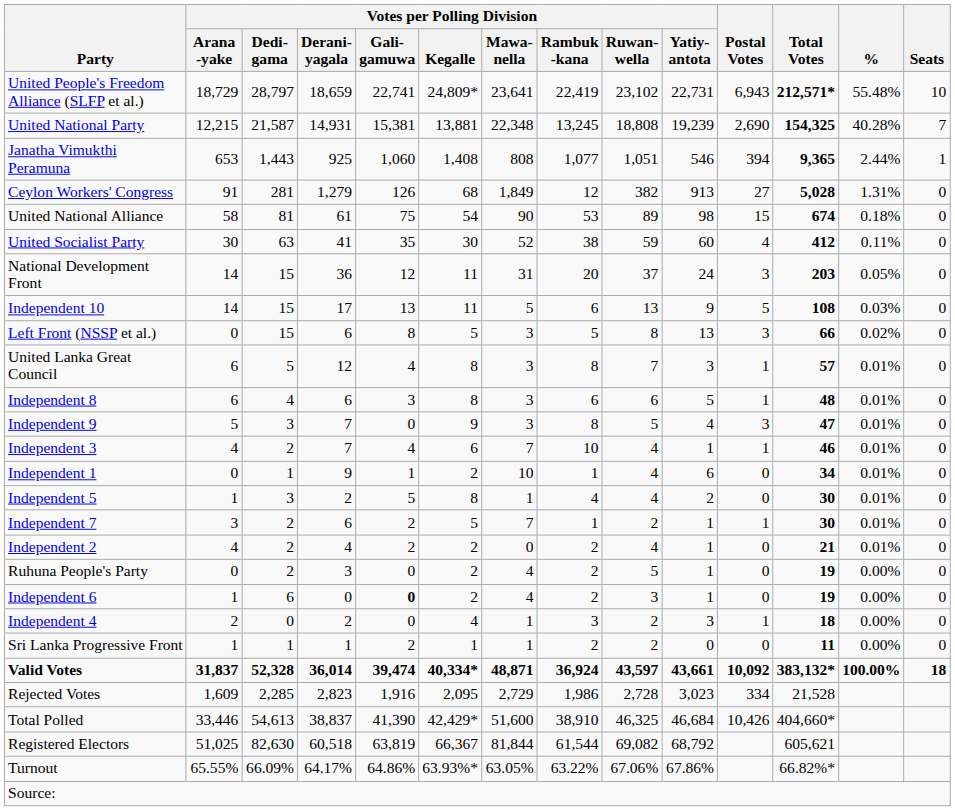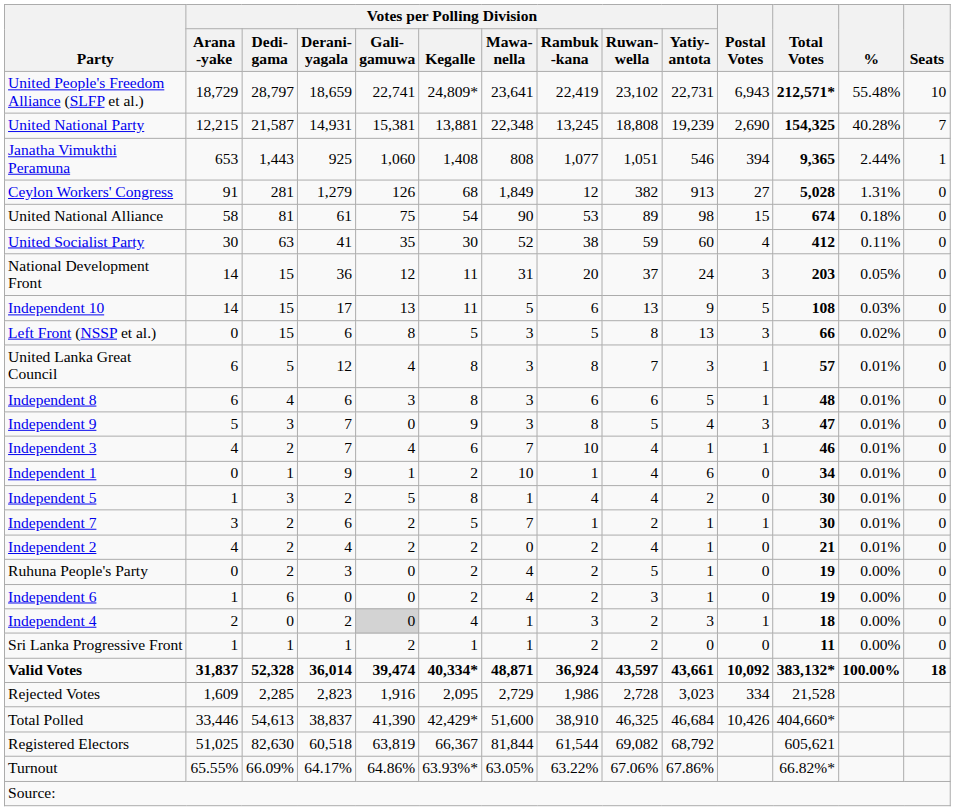(411, 596) bold -> (411, 596) normal
(411, 620) no background -> (411, 620) lightgrey background
